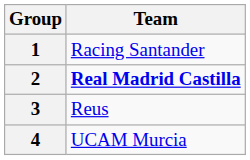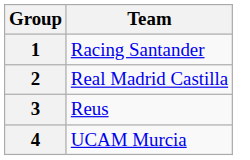(156, 79) bold -> (149, 79) normal
